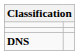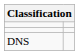(18, 41) bold -> (18, 41) normal
